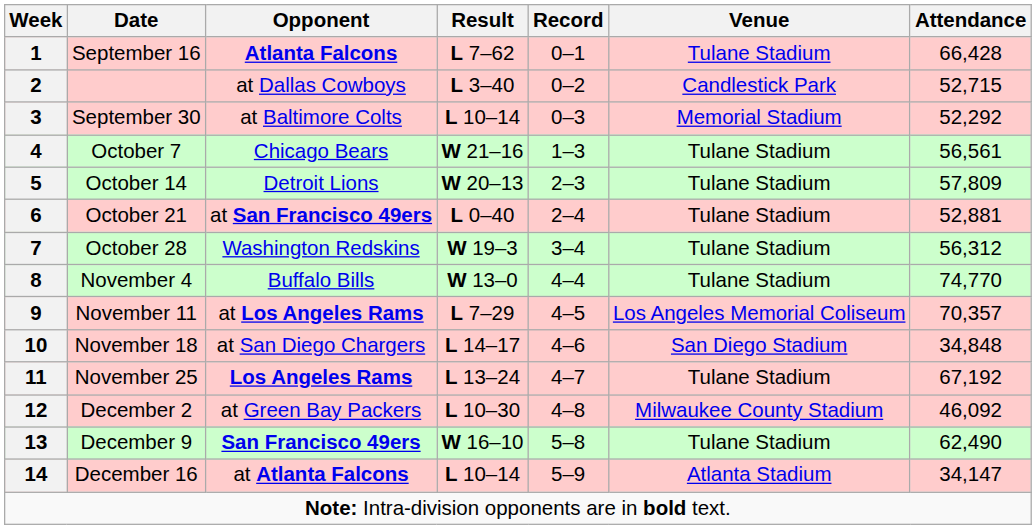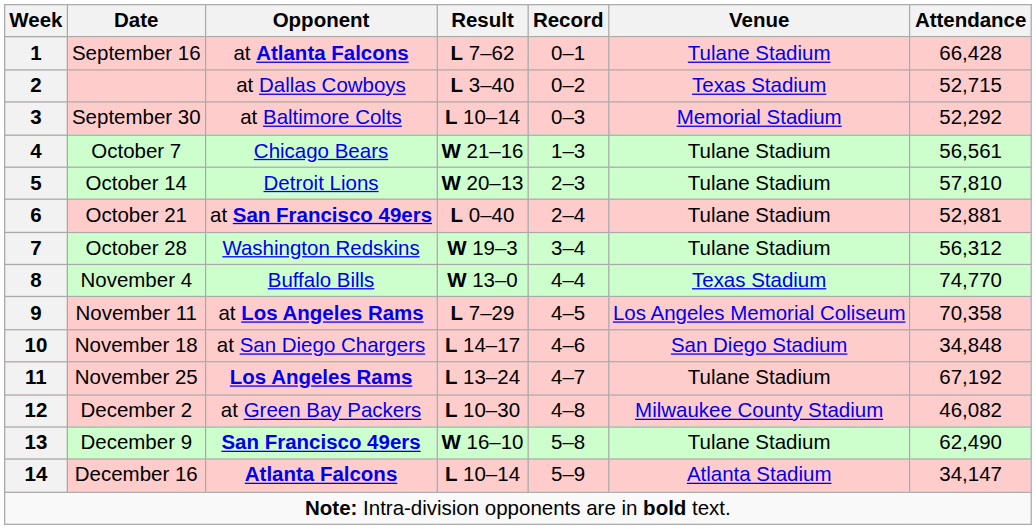(321, 53) Atlanta Falcons -> (321, 53) at Atlanta Falcons
(759, 85) Candlestick Park -> (759, 85) Texas Stadium
(971, 183) 57,809 -> (971, 183) 57,810
(759, 280) Tulane Stadium -> (759, 280) Texas Stadium
(971, 313) 70,357 -> (971, 313) 70,358
(971, 410) 46,092 -> (971, 410) 46,082
(321, 475) at Atlanta Falcons -> (321, 475) Atlanta Falcons
